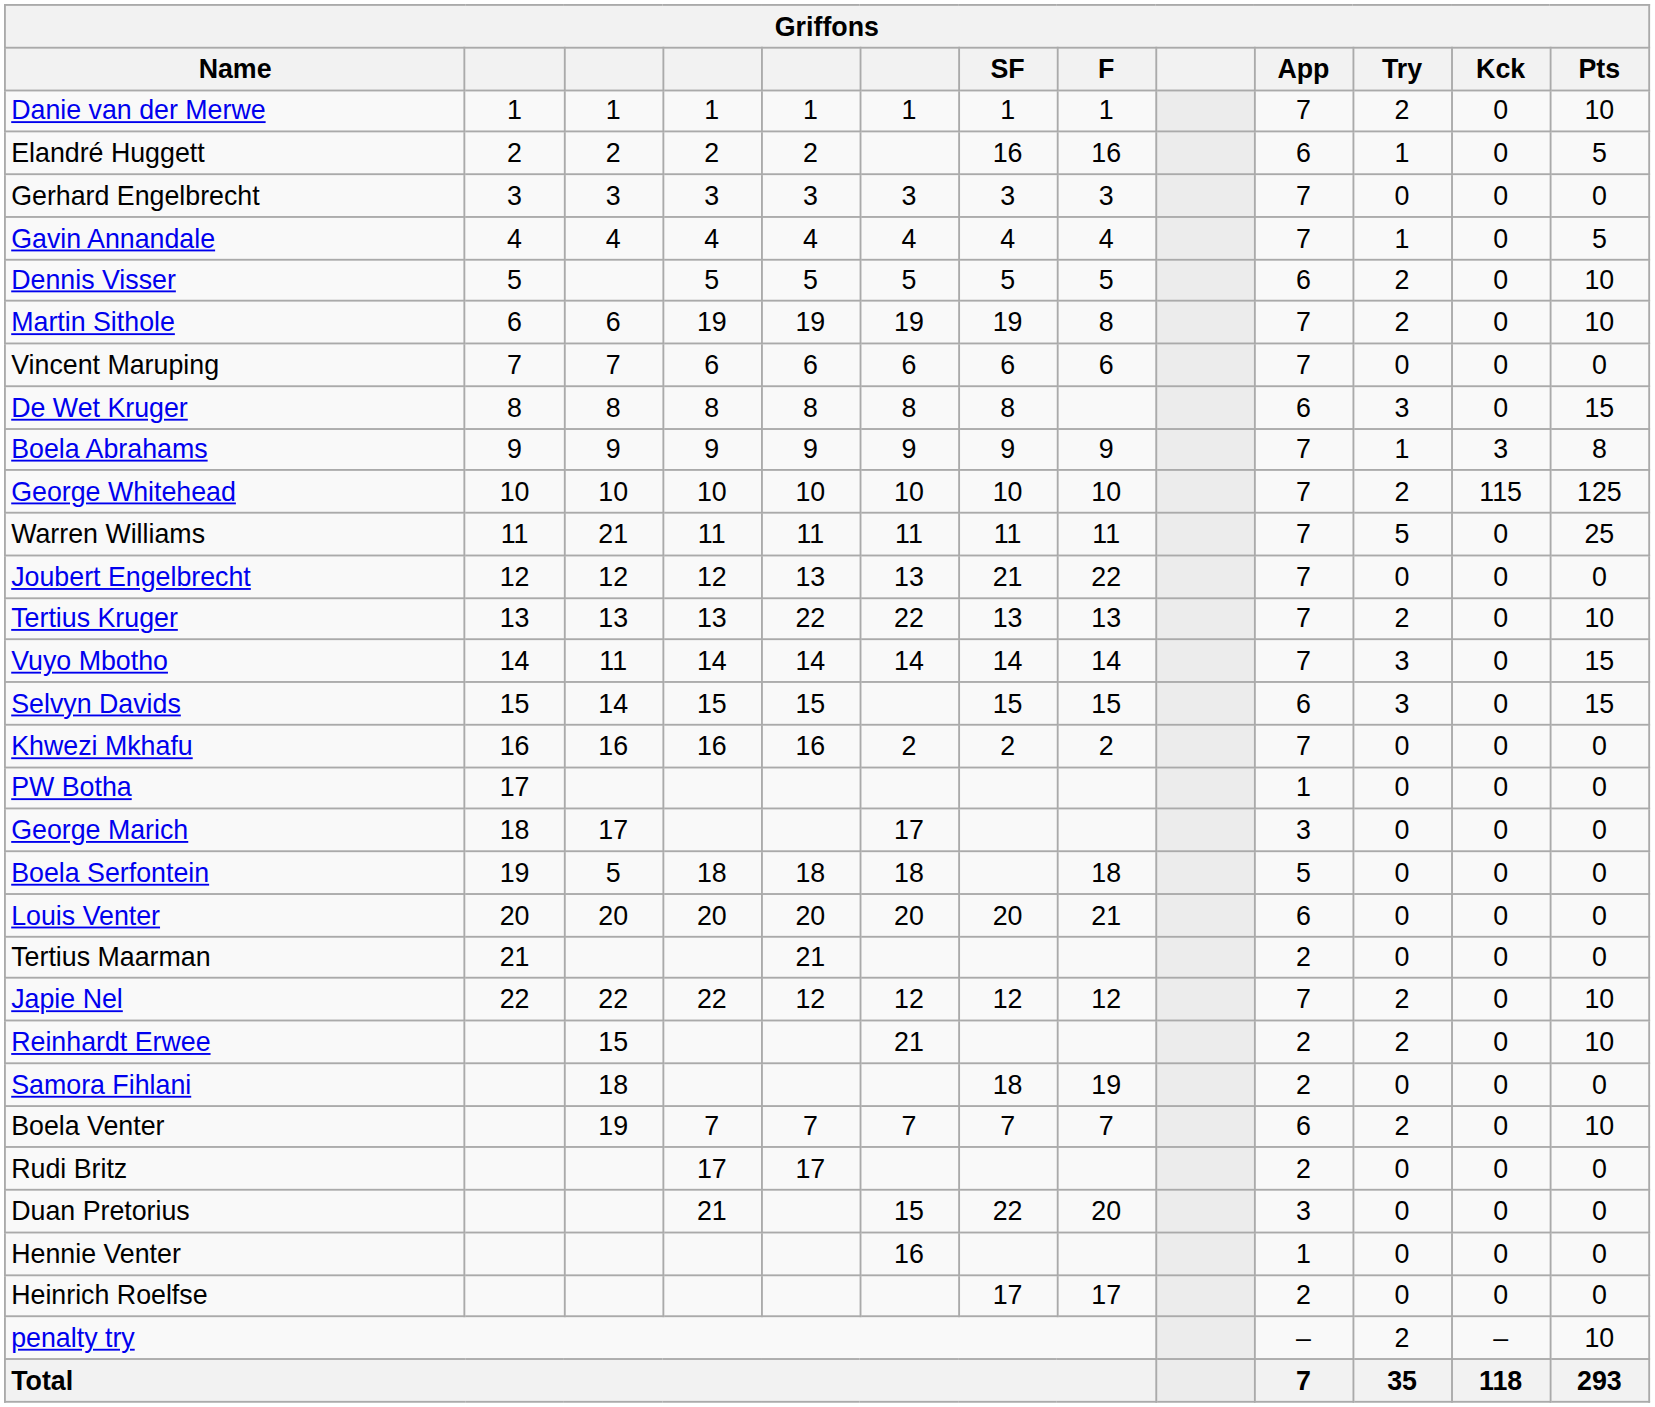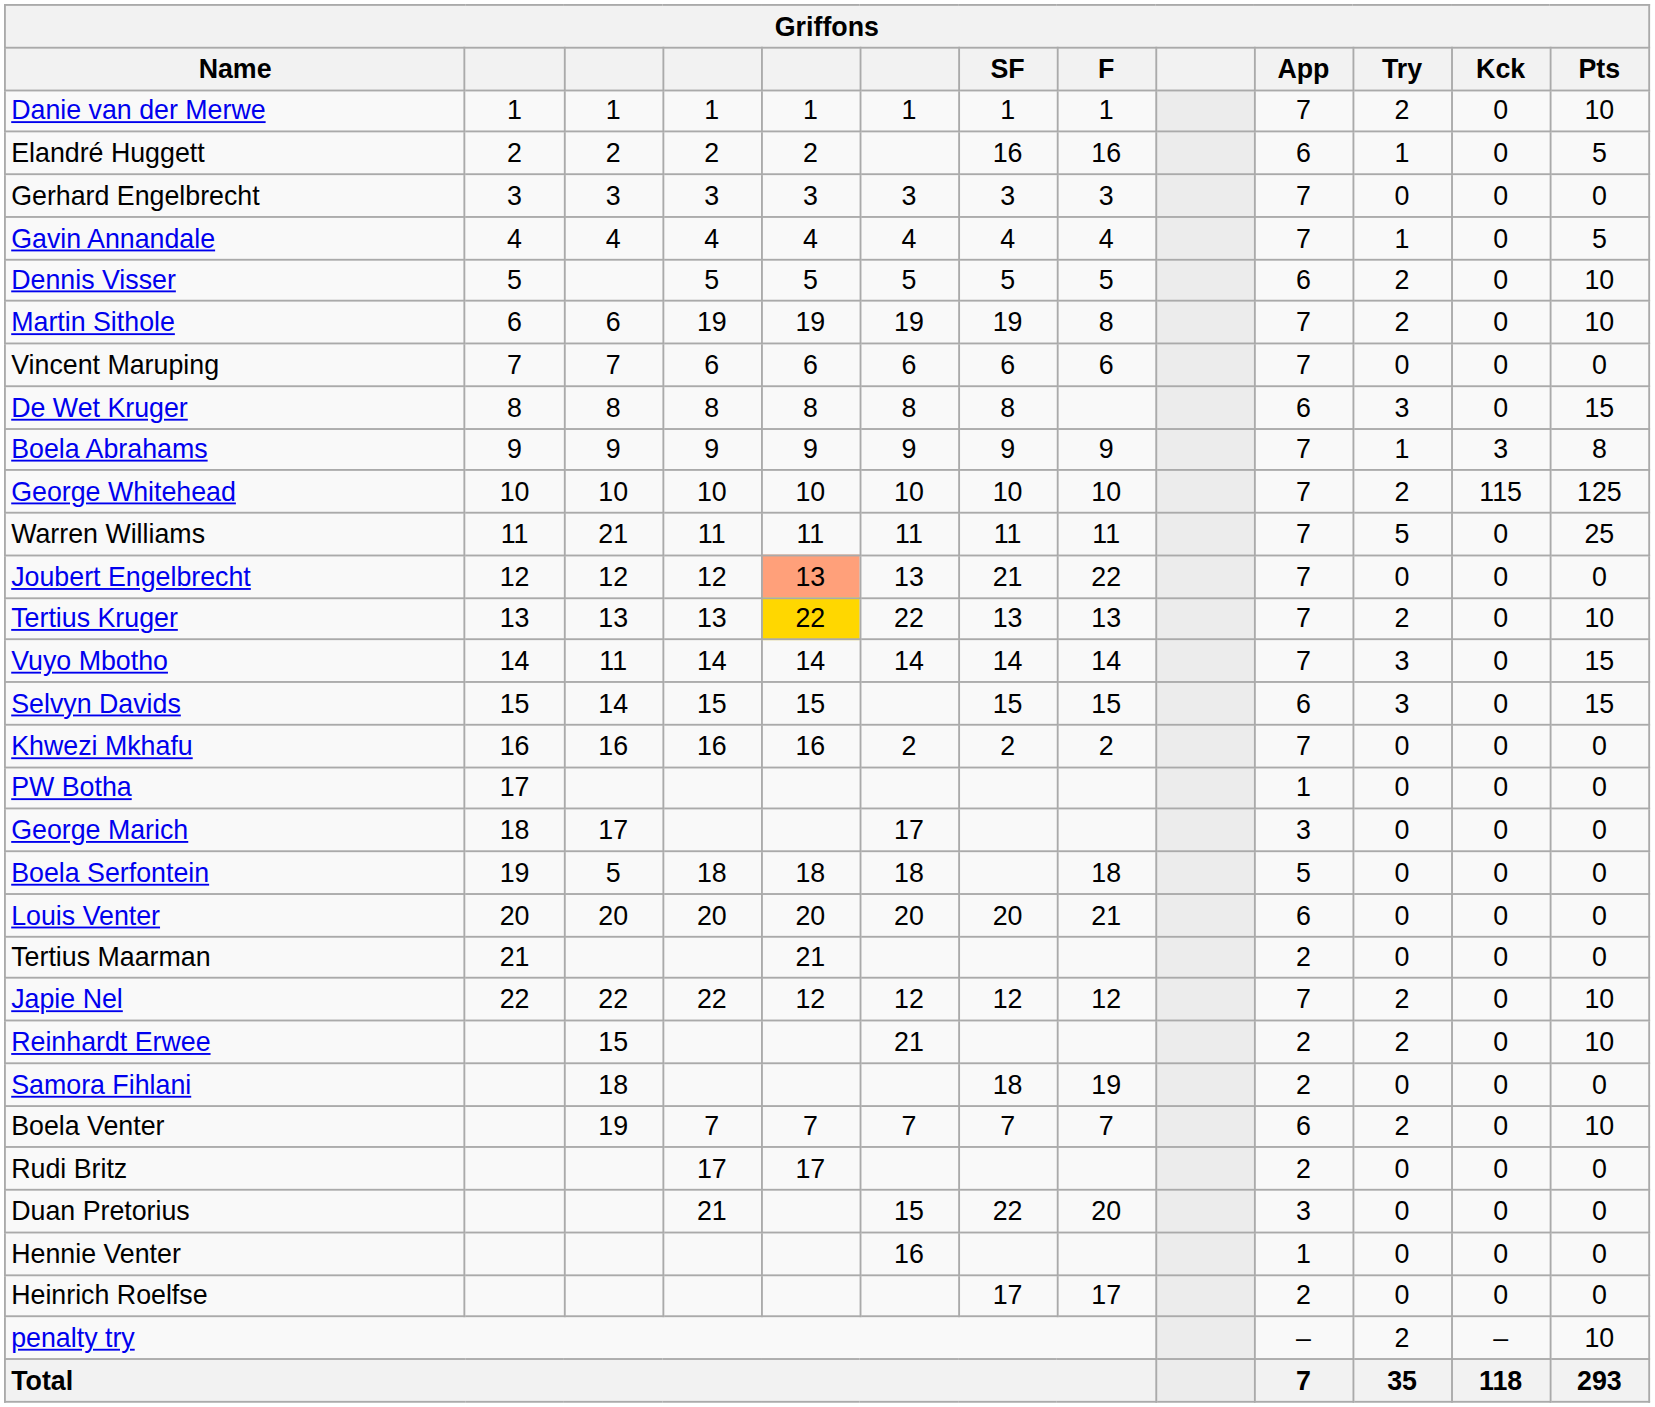(810, 577) no background -> (810, 577) lightsalmon background
(810, 619) no background -> (810, 619) gold background
